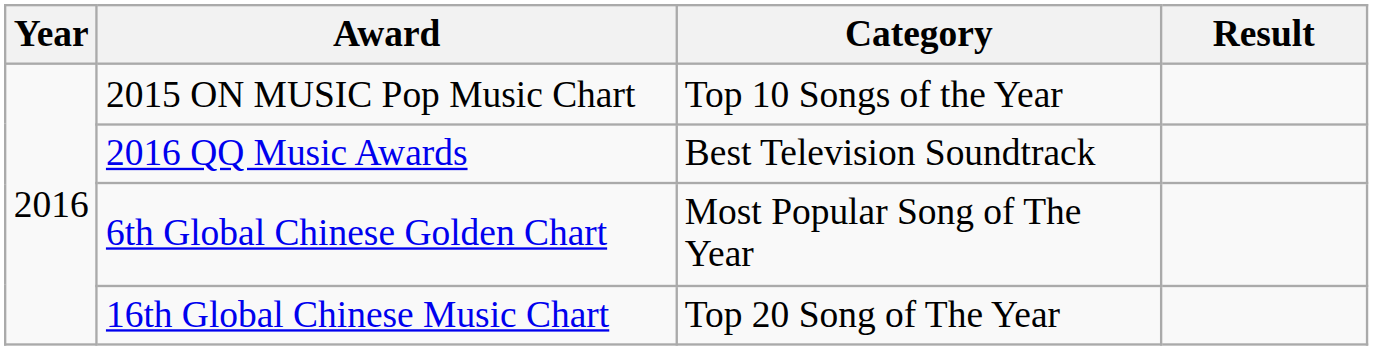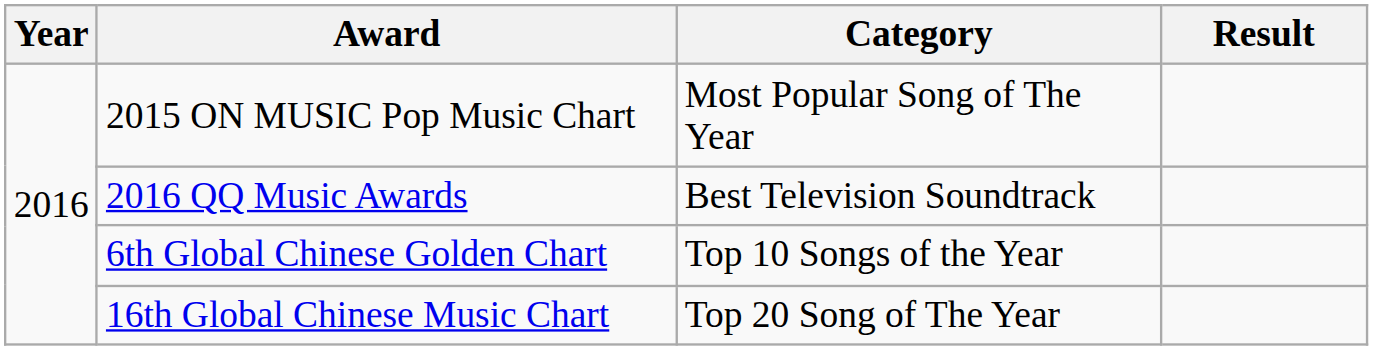(874, 93) Top 10 Songs of the Year -> (883, 114) Most Popular Song of The Year
(883, 233) Most Popular Song of The Year -> (874, 254) Top 10 Songs of the Year
